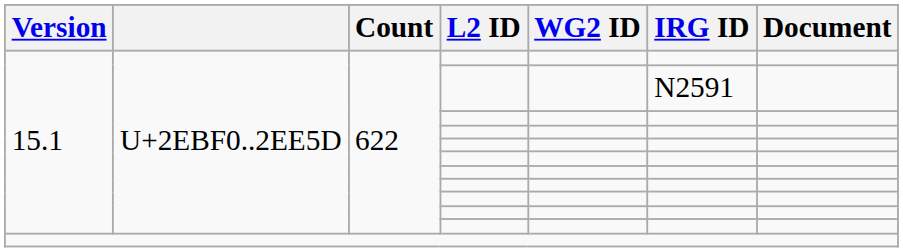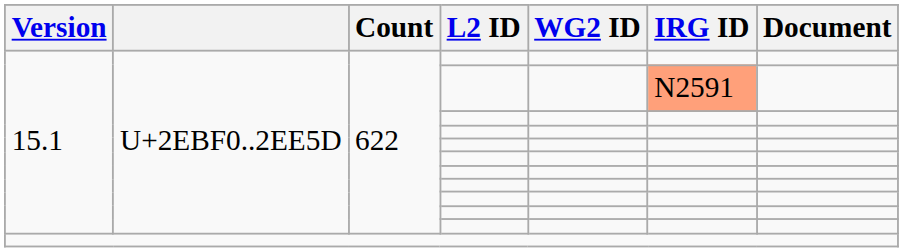(694, 87) no background -> (694, 87) lightsalmon background
